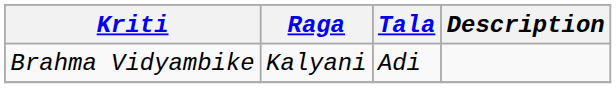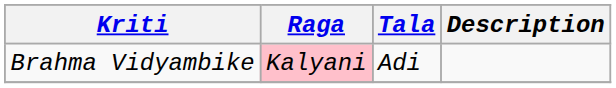(316, 63) no background -> (316, 63) pink background
